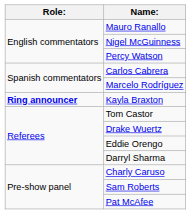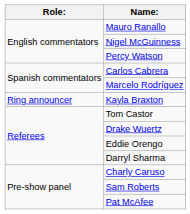(42, 100) bold -> (40, 100) normal
